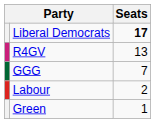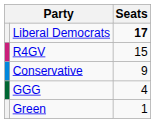(141, 52) 13 -> (141, 52) 15
+ row: (48, 71)
(144, 71) 7 -> (144, 90) 4
- row: (31, 90)
